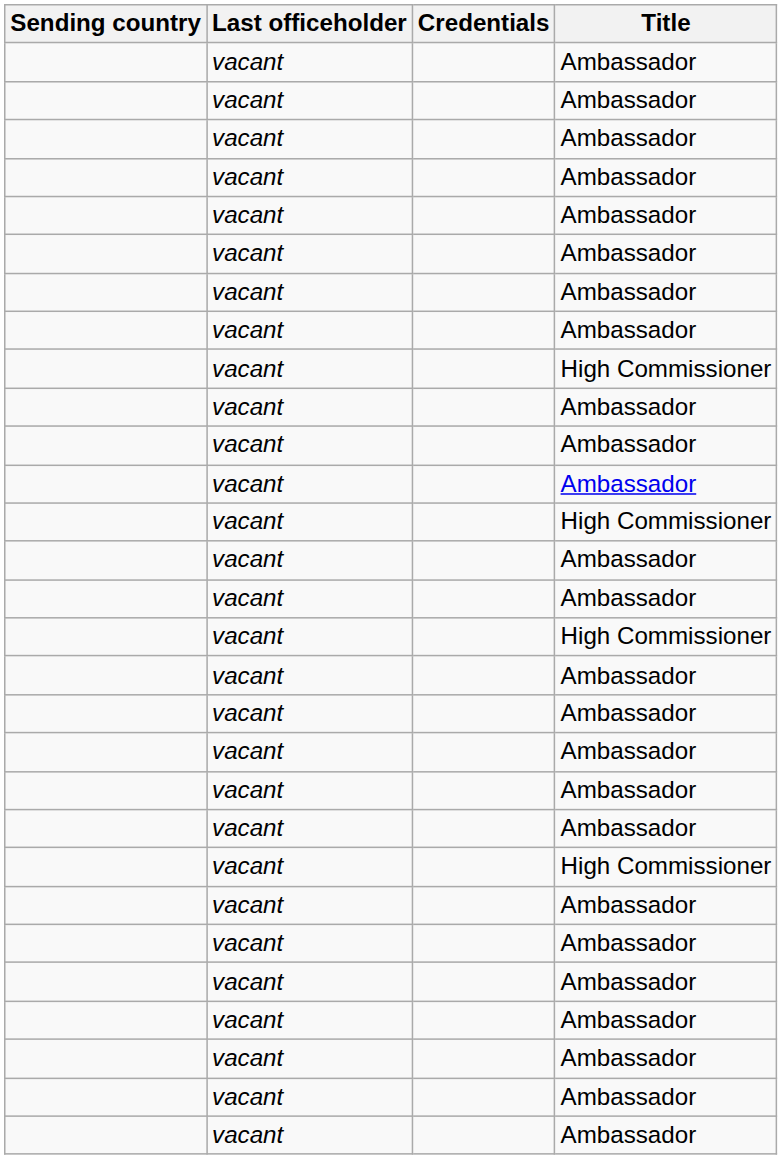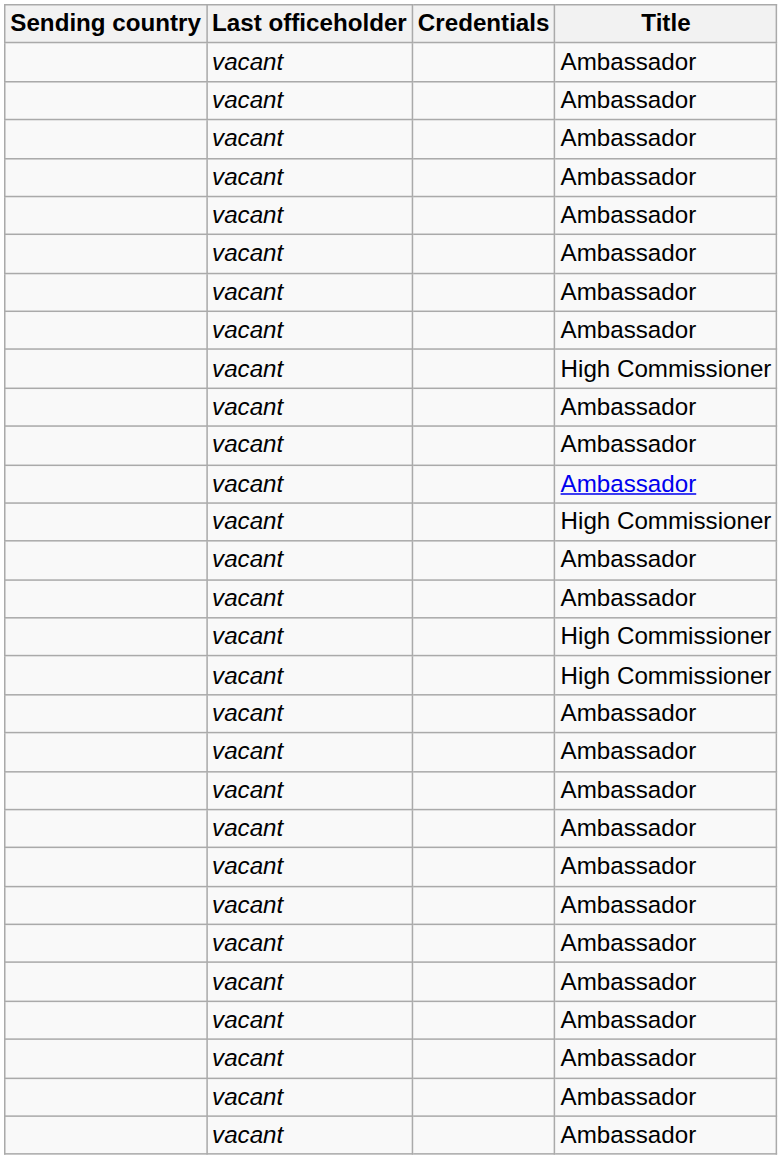(628, 675) Ambassador -> (666, 675) High Commissioner
(666, 866) High Commissioner -> (628, 866) Ambassador
